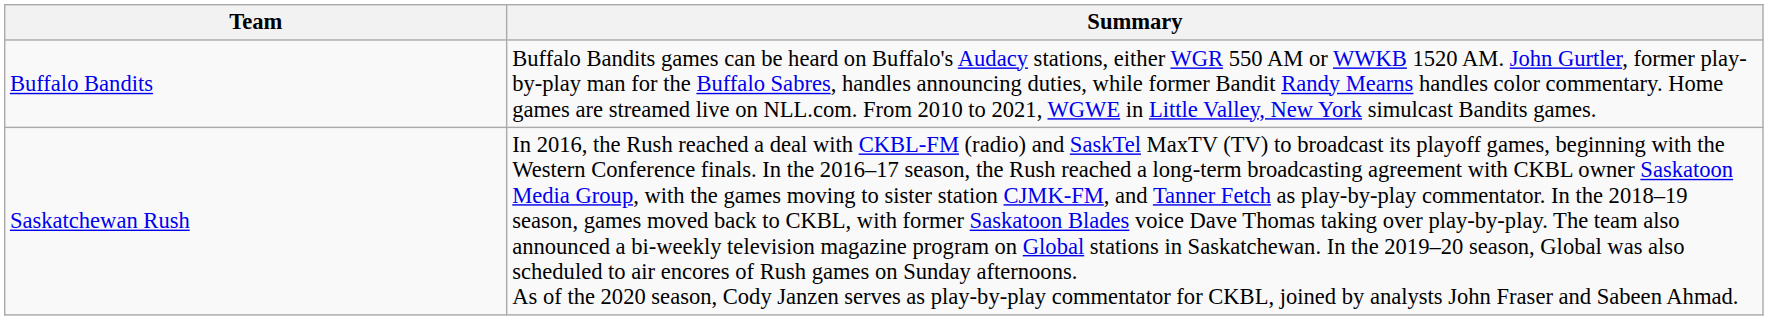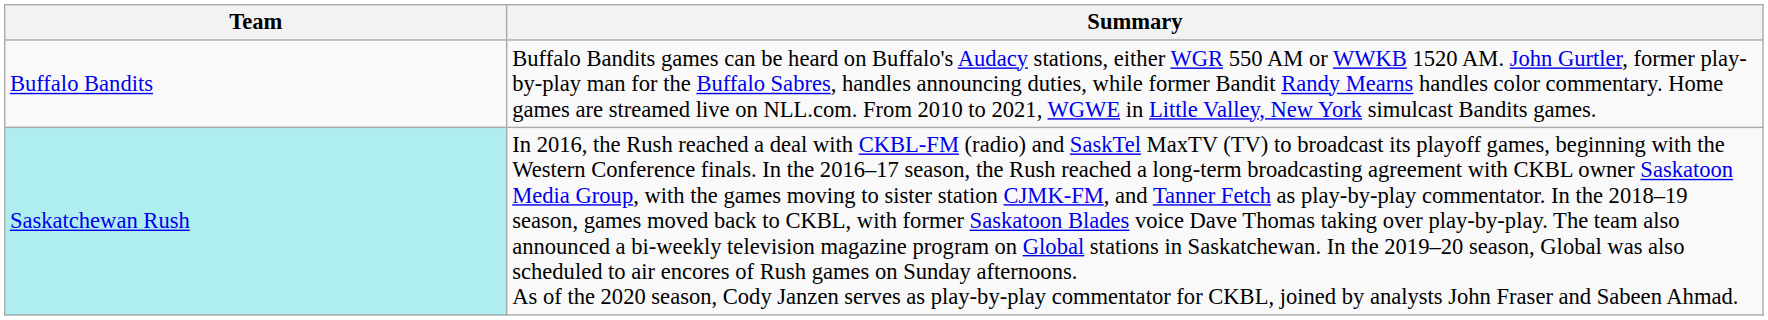(100, 220) no background -> (100, 220) paleturquoise background
